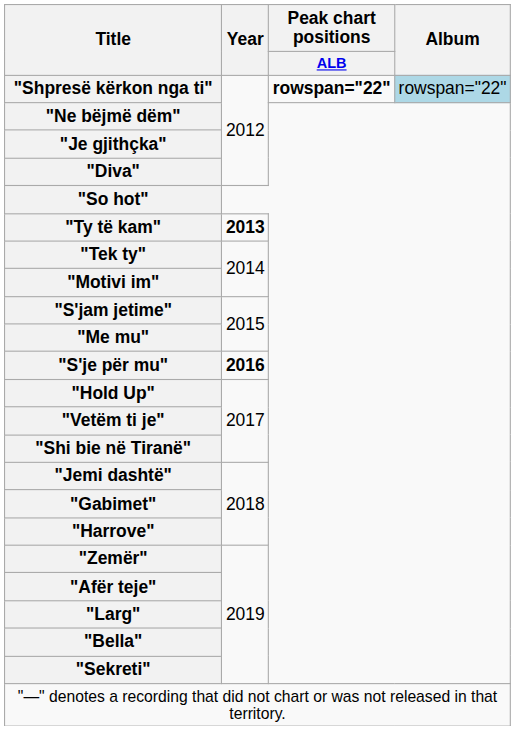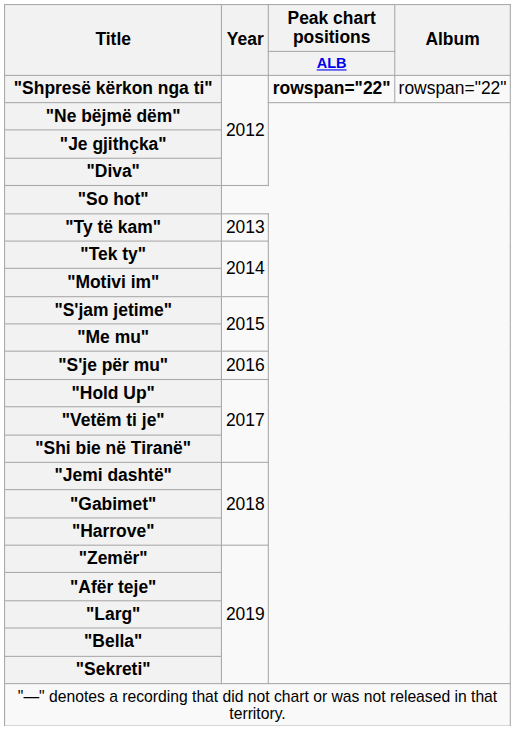(453, 88) lightblue background -> (453, 88) no background
(245, 227) bold -> (245, 227) normal
(245, 365) bold -> (245, 365) normal
